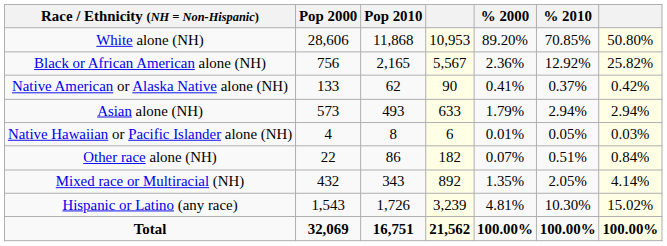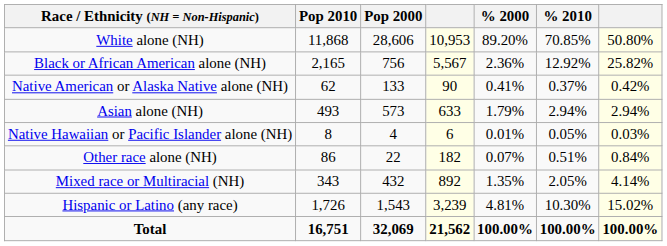columns swapped: (328, 16) <-> (393, 16)
